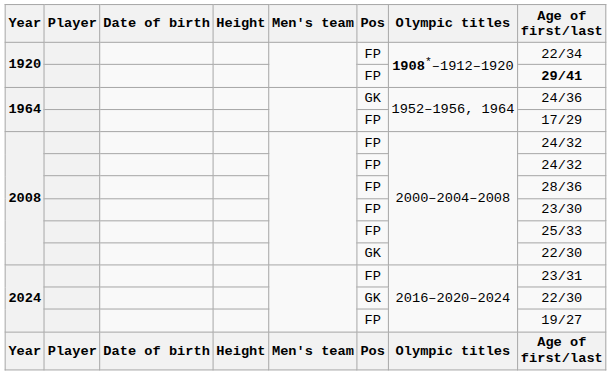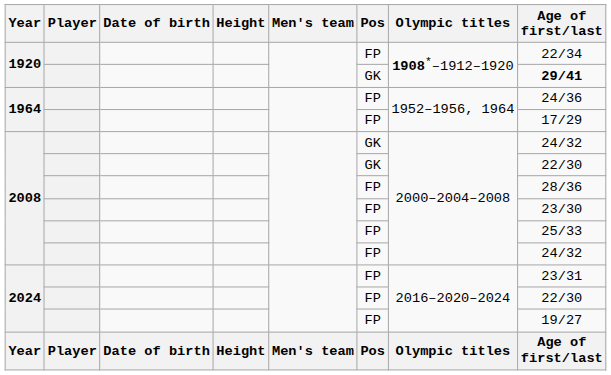(373, 76) FP -> (373, 76) GK
(373, 98) GK -> (373, 98) FP
(373, 143) FP -> (373, 143) GK
(373, 165) FP -> (373, 165) GK
(562, 165) 24/32 -> (562, 165) 22/30
(373, 254) GK -> (373, 254) FP
(562, 254) 22/30 -> (562, 254) 24/32
(373, 298) GK -> (373, 298) FP
